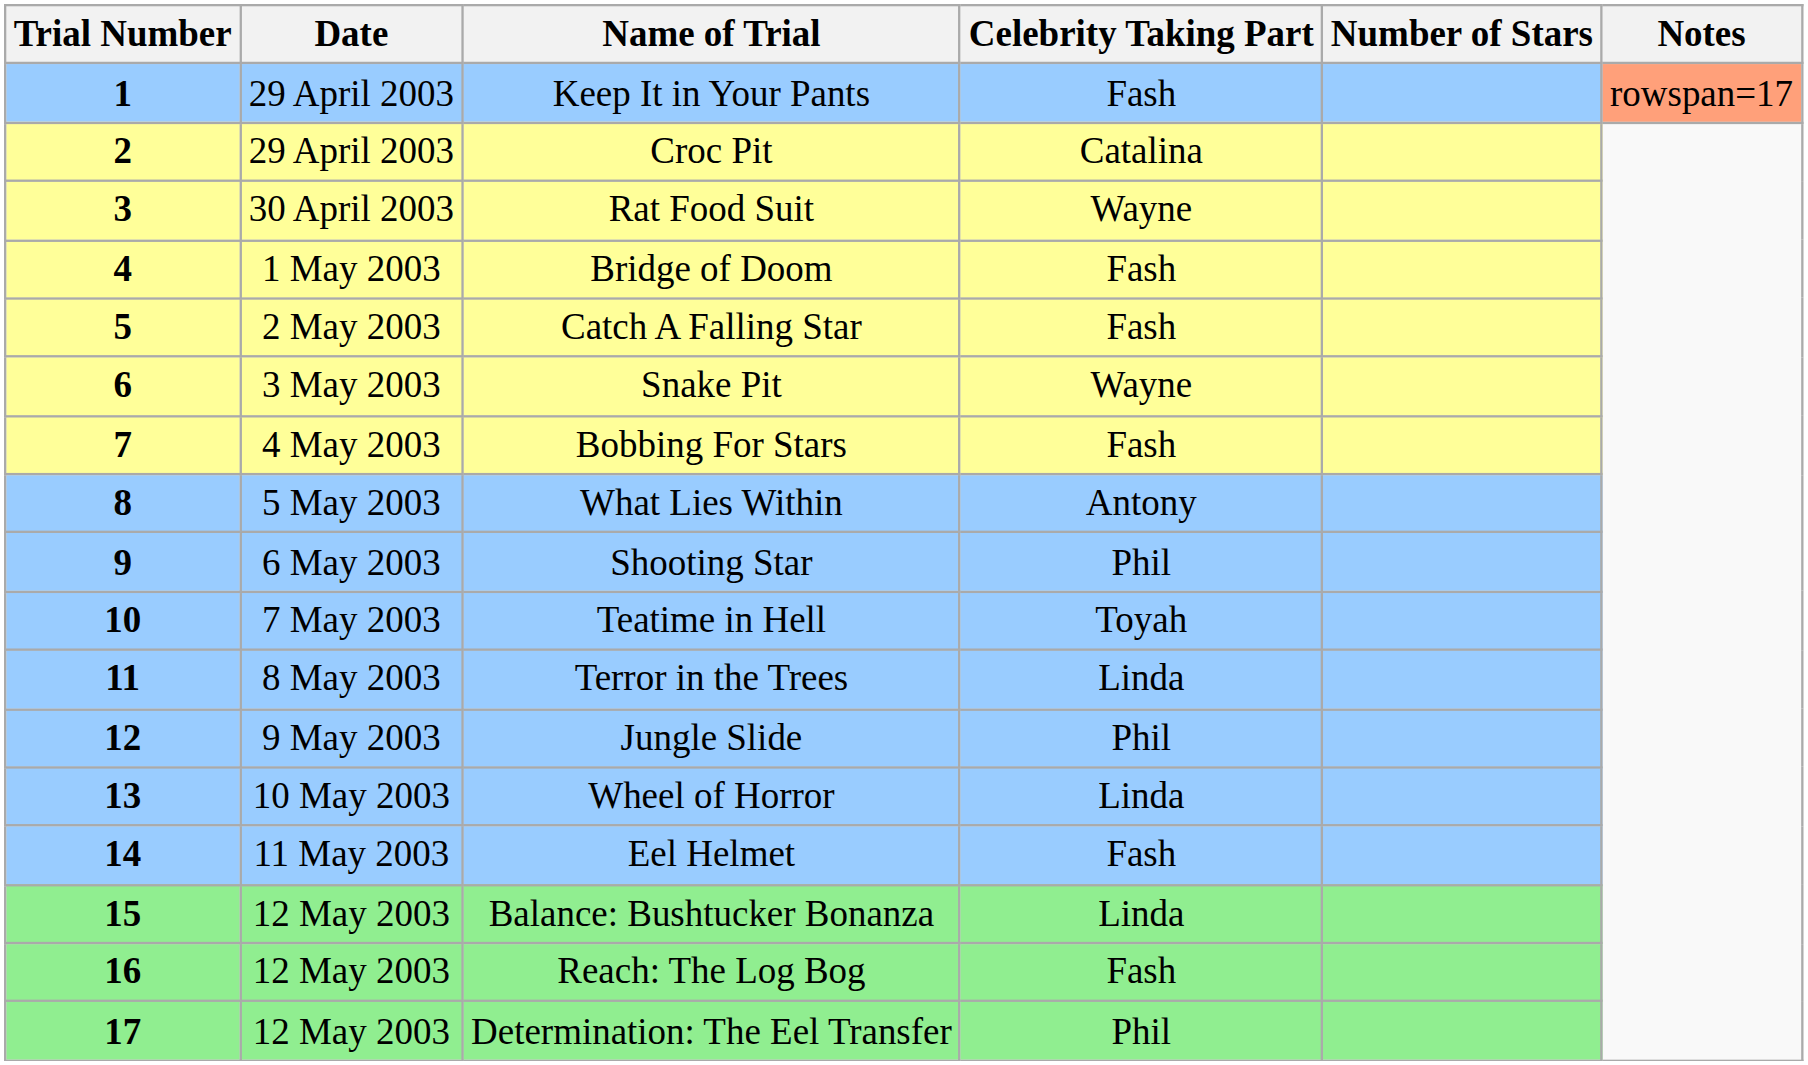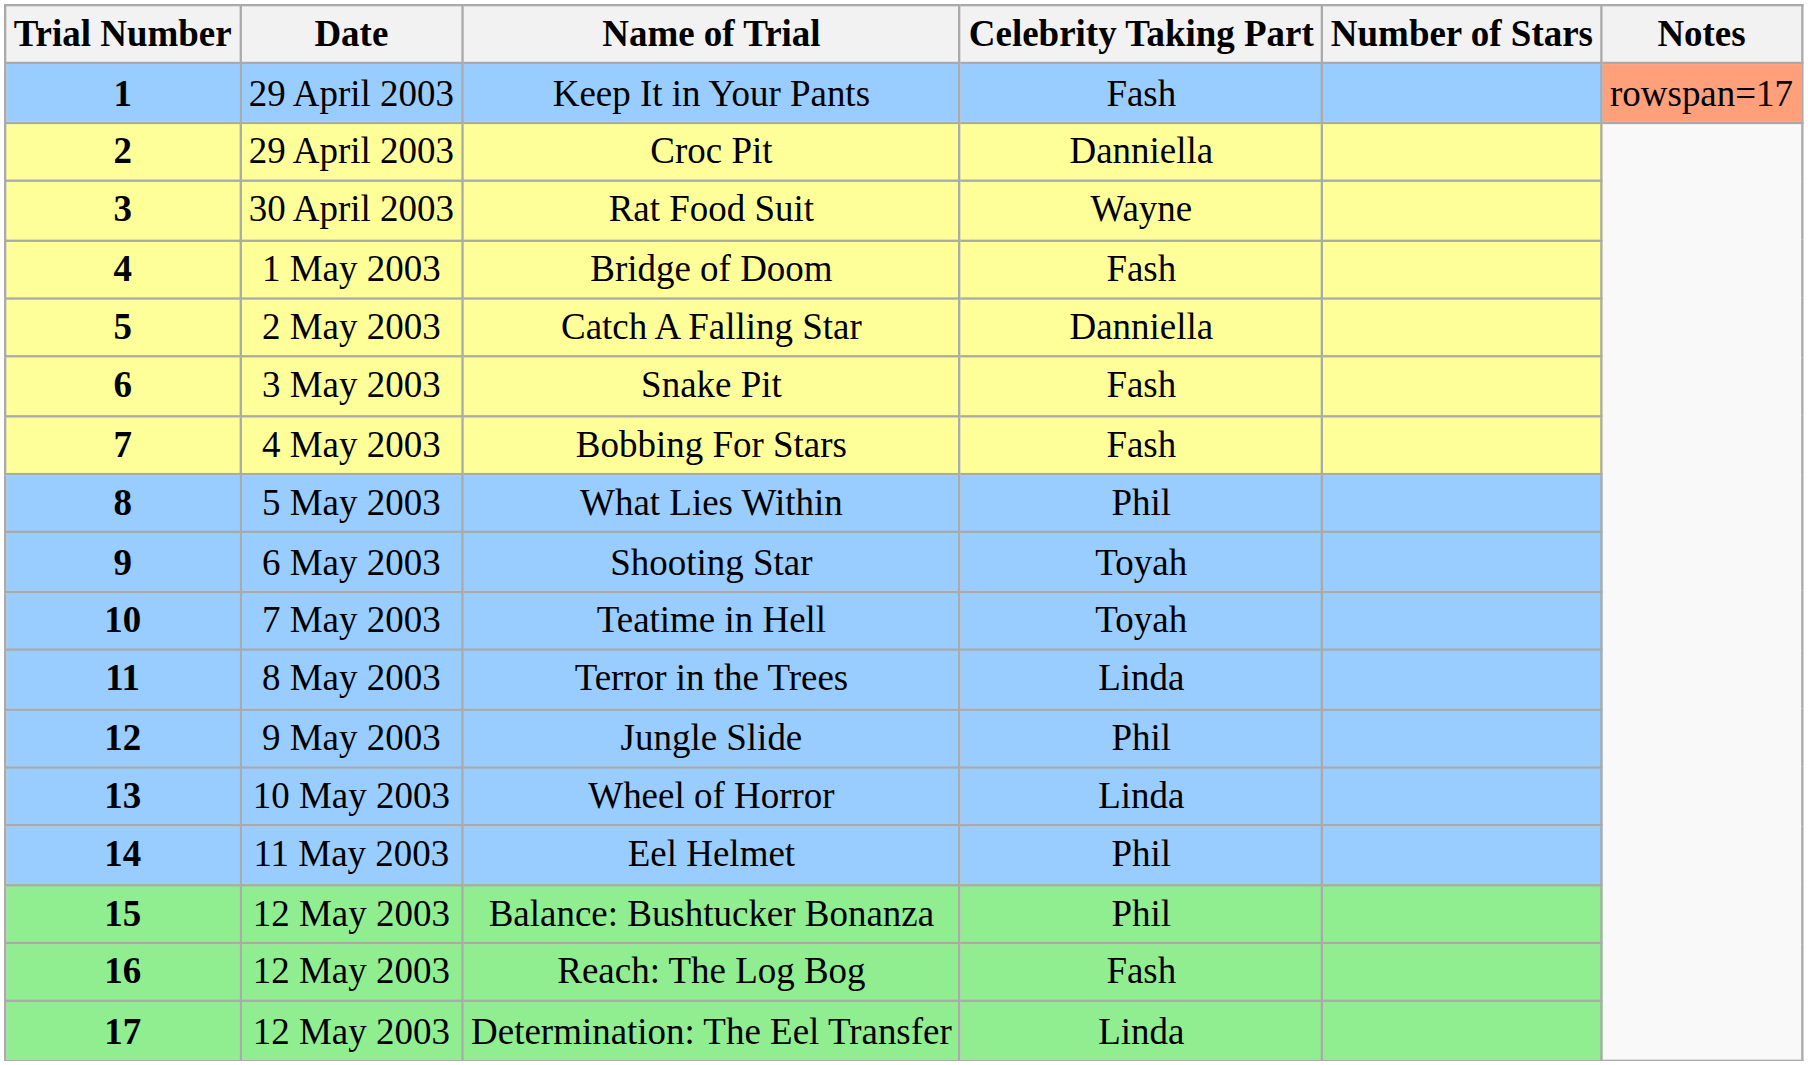(1141, 151) Catalina -> (1141, 151) Danniella
(1141, 326) Fash -> (1141, 326) Danniella
(1141, 385) Wayne -> (1141, 385) Fash
(1141, 502) Antony -> (1141, 502) Phil
(1141, 561) Phil -> (1141, 561) Toyah
(1141, 854) Fash -> (1141, 854) Phil
(1141, 913) Linda -> (1141, 913) Phil
(1141, 1030) Phil -> (1141, 1030) Linda
